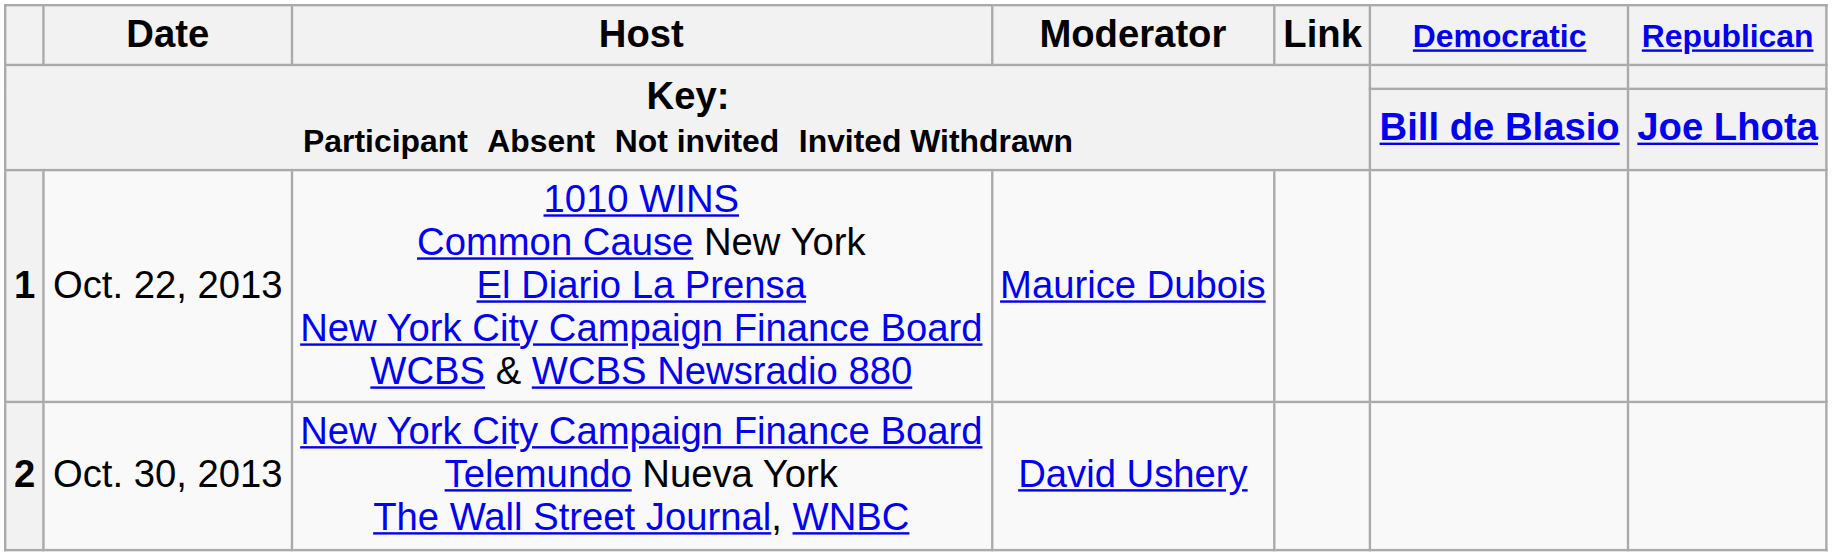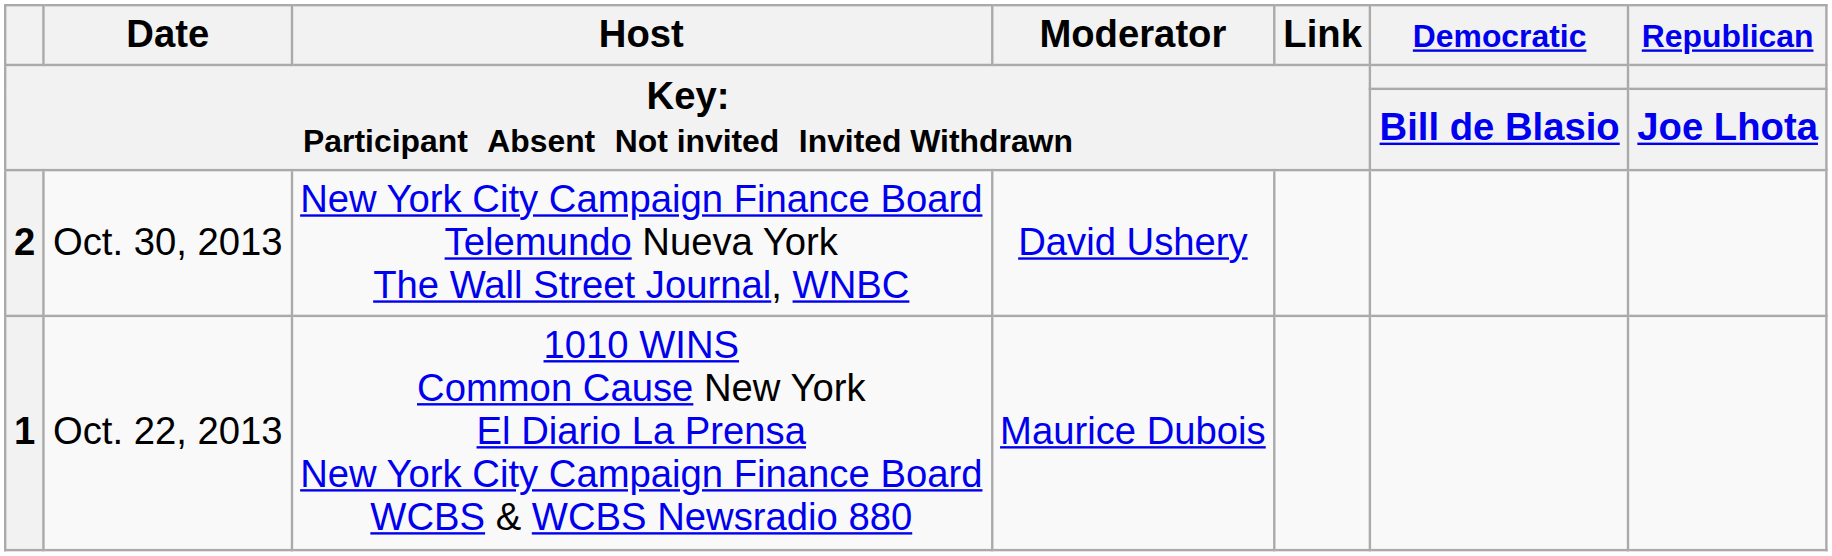rows swapped: (25, 285) <-> (25, 474)
